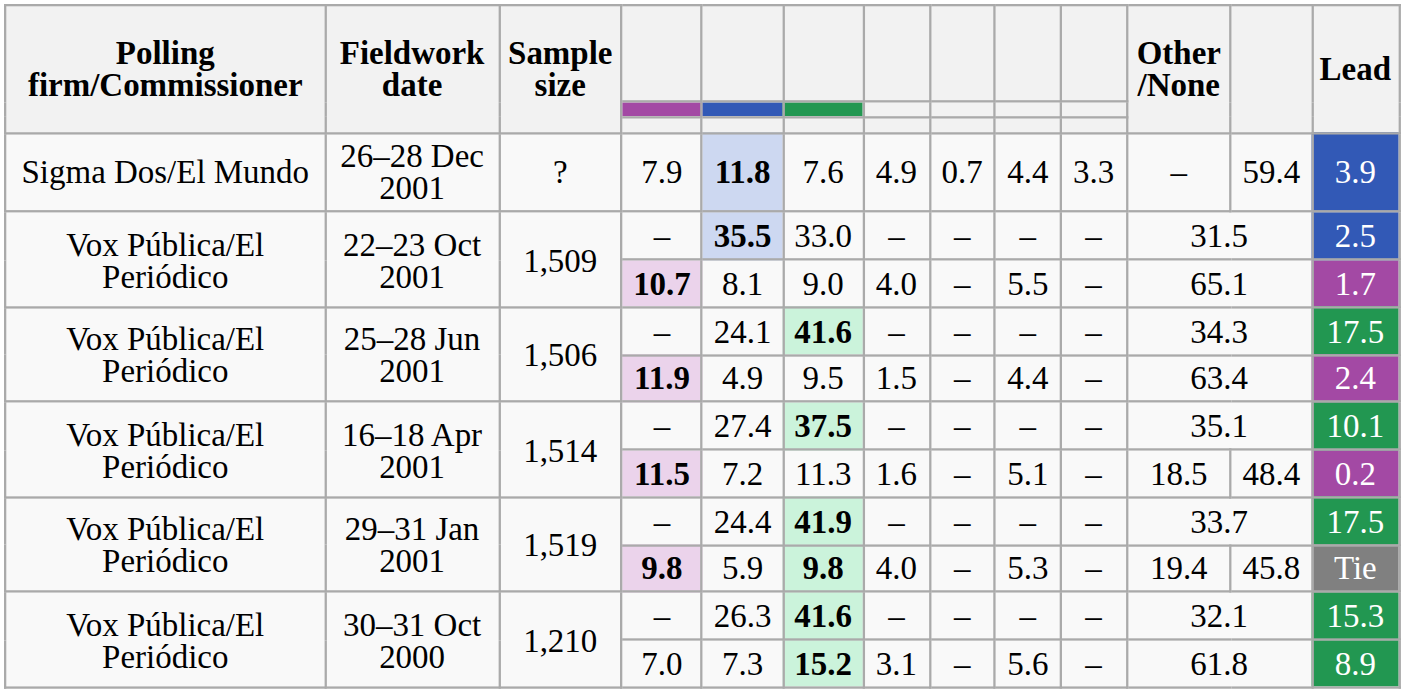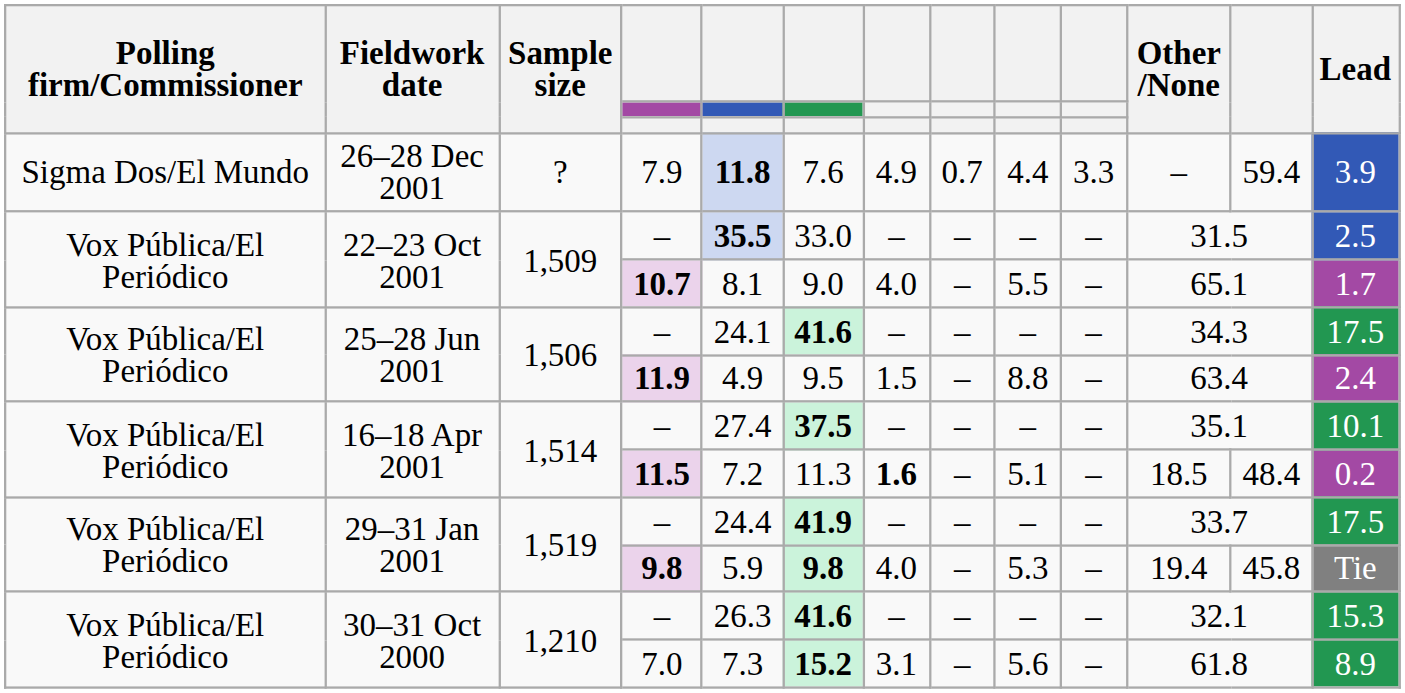(1028, 379) 4.4 -> (1028, 379) 8.8
(896, 474) normal -> (896, 474) bold
